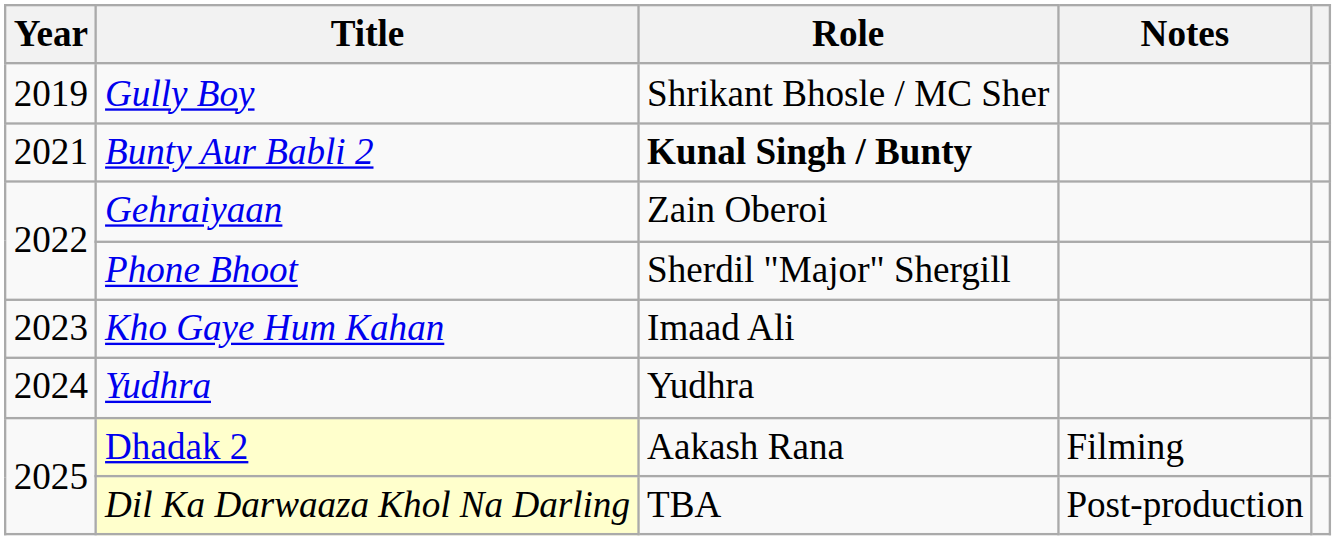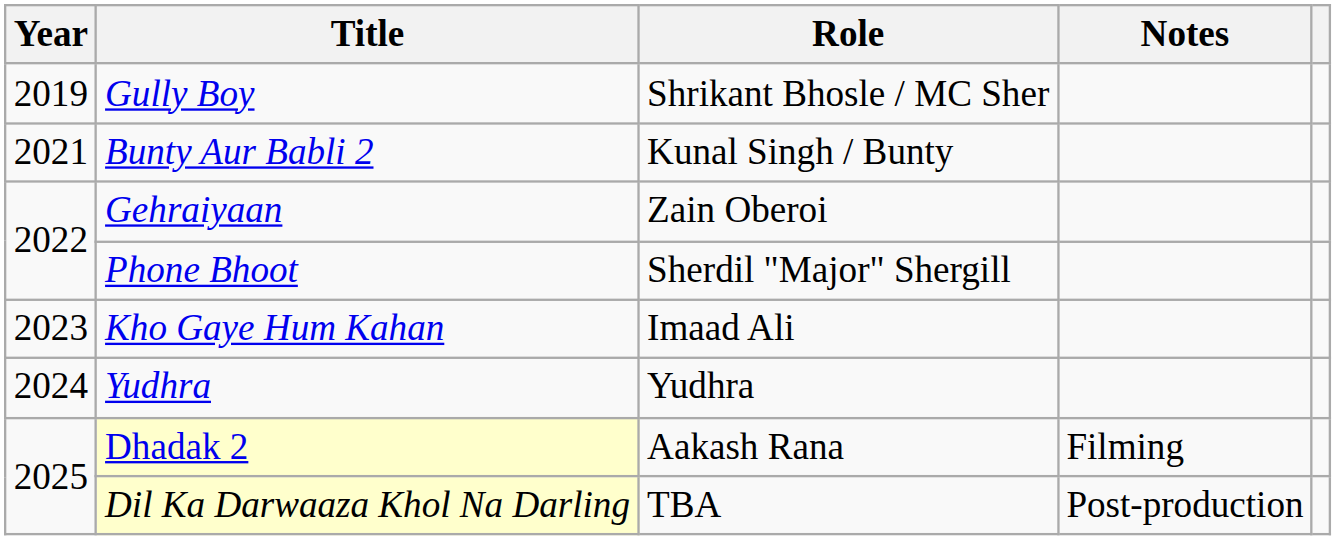(810, 151) bold -> (800, 151) normal
